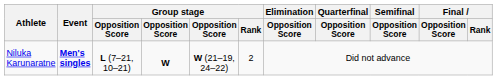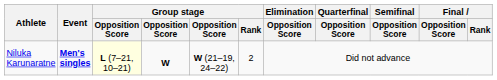(117, 63) no background -> (117, 63) lightyellow background
